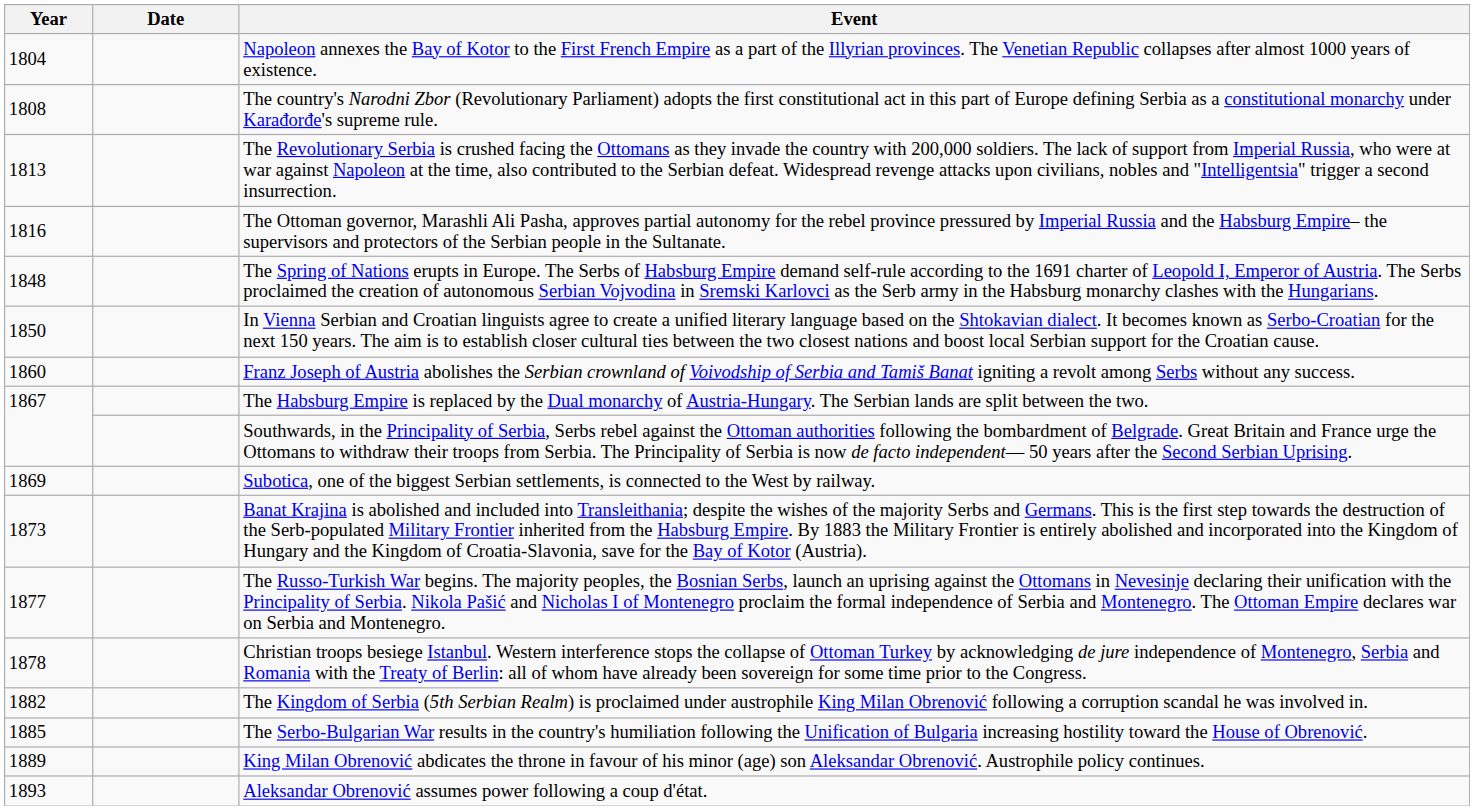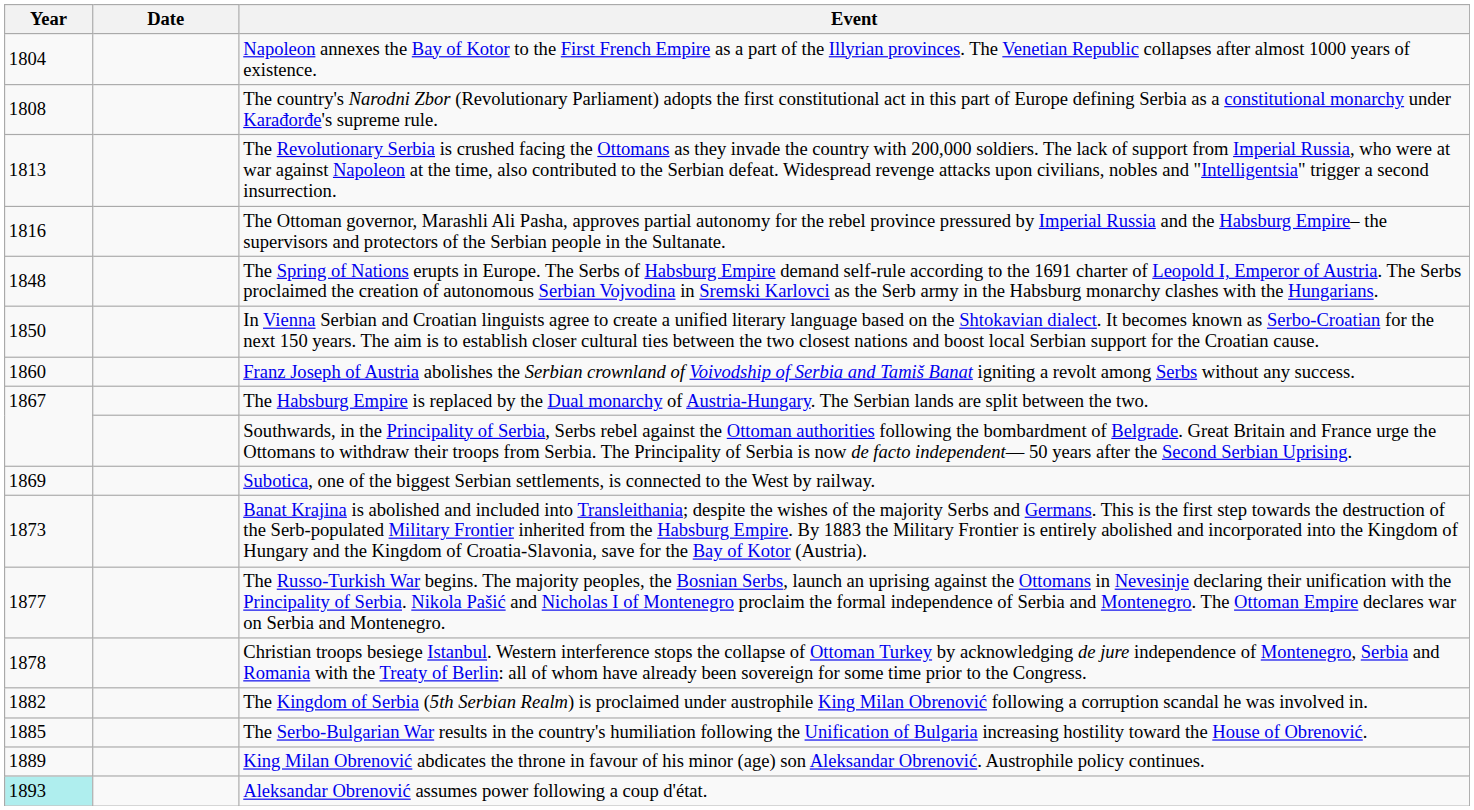(27, 791) no background -> (27, 791) paleturquoise background
